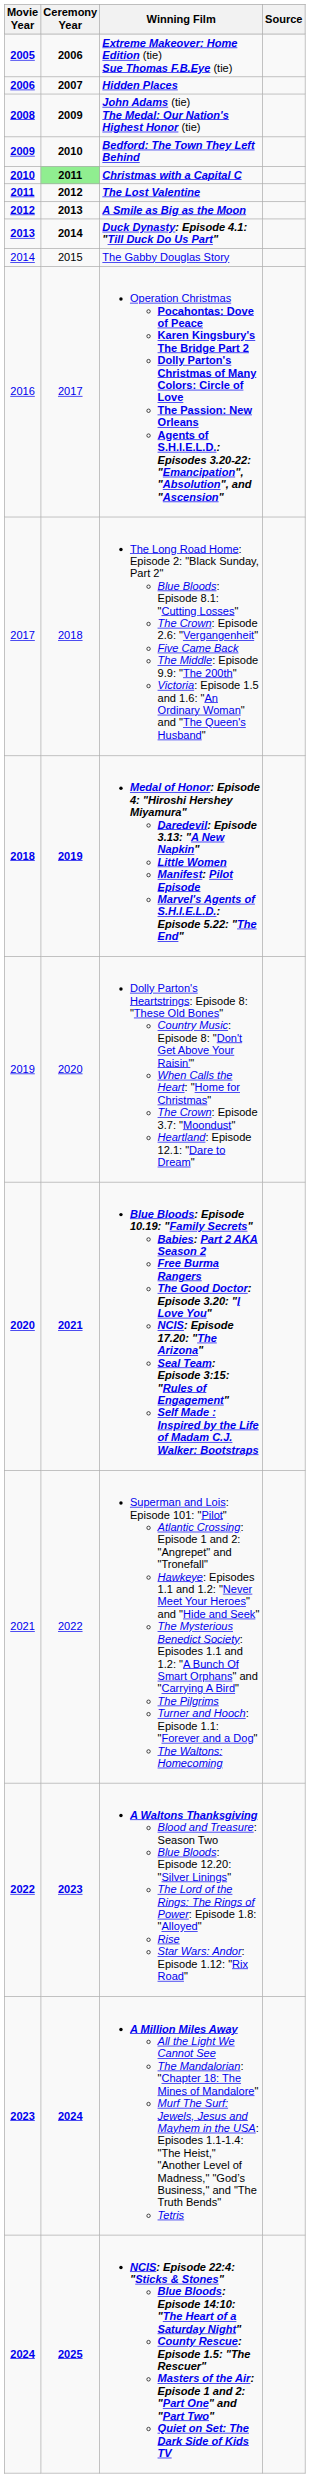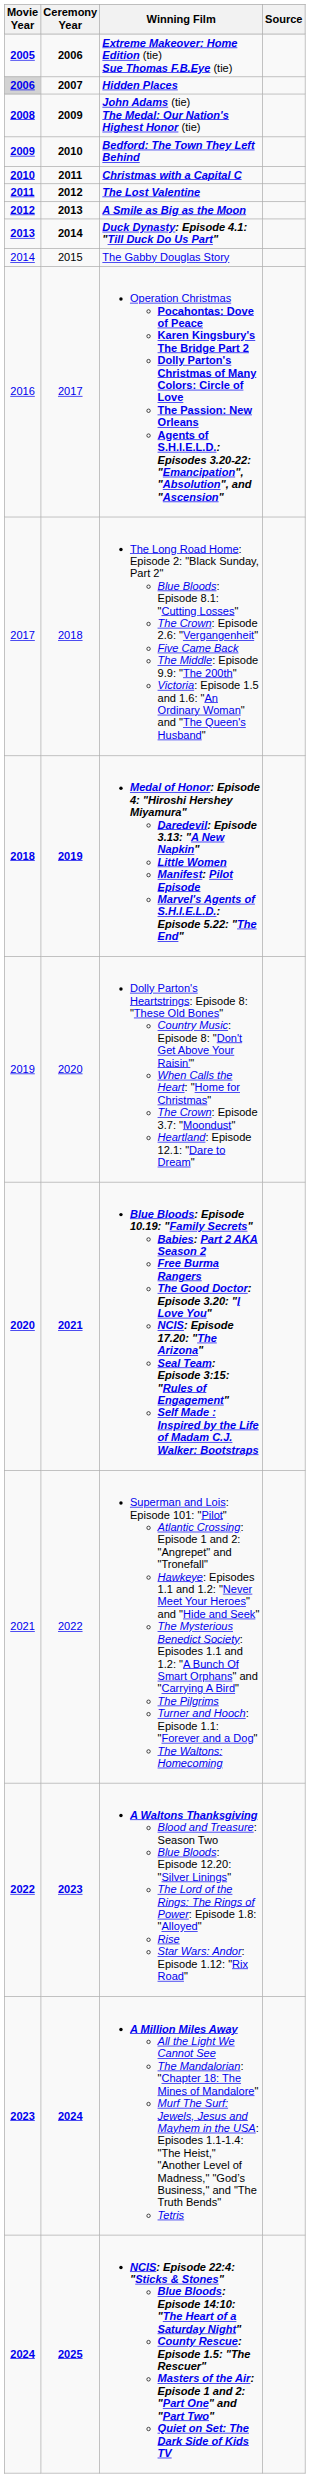(23, 85) no background -> (23, 85) lightgrey background
(70, 175) lightgreen background -> (70, 175) no background
